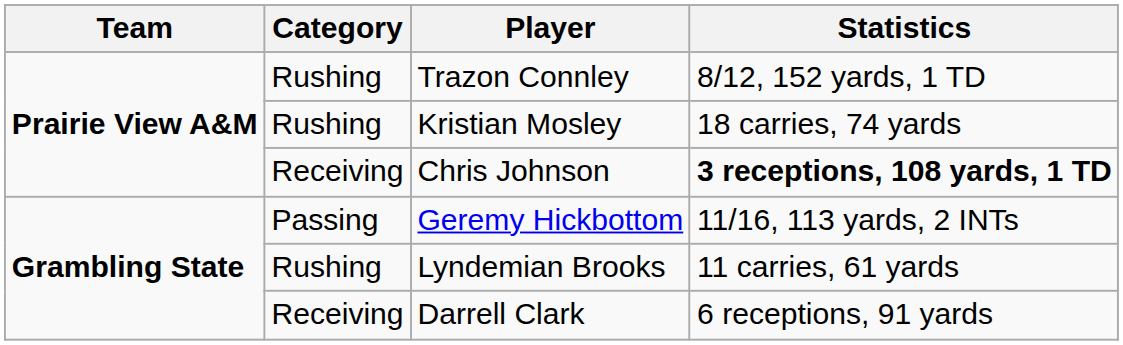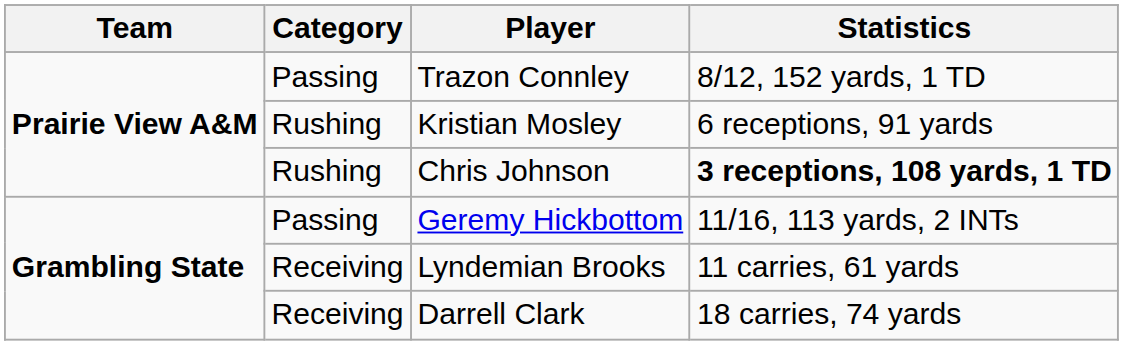(327, 76) Rushing -> (325, 76) Passing
(829, 123) 18 carries, 74 yards -> (845, 123) 6 receptions, 91 yards
(338, 171) Receiving -> (327, 171) Rushing
(327, 266) Rushing -> (338, 266) Receiving
(845, 314) 6 receptions, 91 yards -> (829, 314) 18 carries, 74 yards
